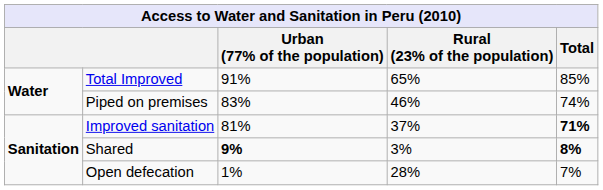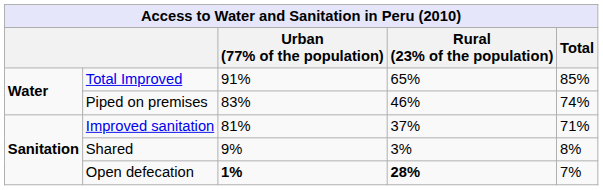(575, 126) bold -> (575, 126) normal
(232, 149) bold -> (232, 149) normal
(571, 149) bold -> (571, 149) normal
(232, 172) normal -> (232, 172) bold
(405, 172) normal -> (405, 172) bold
